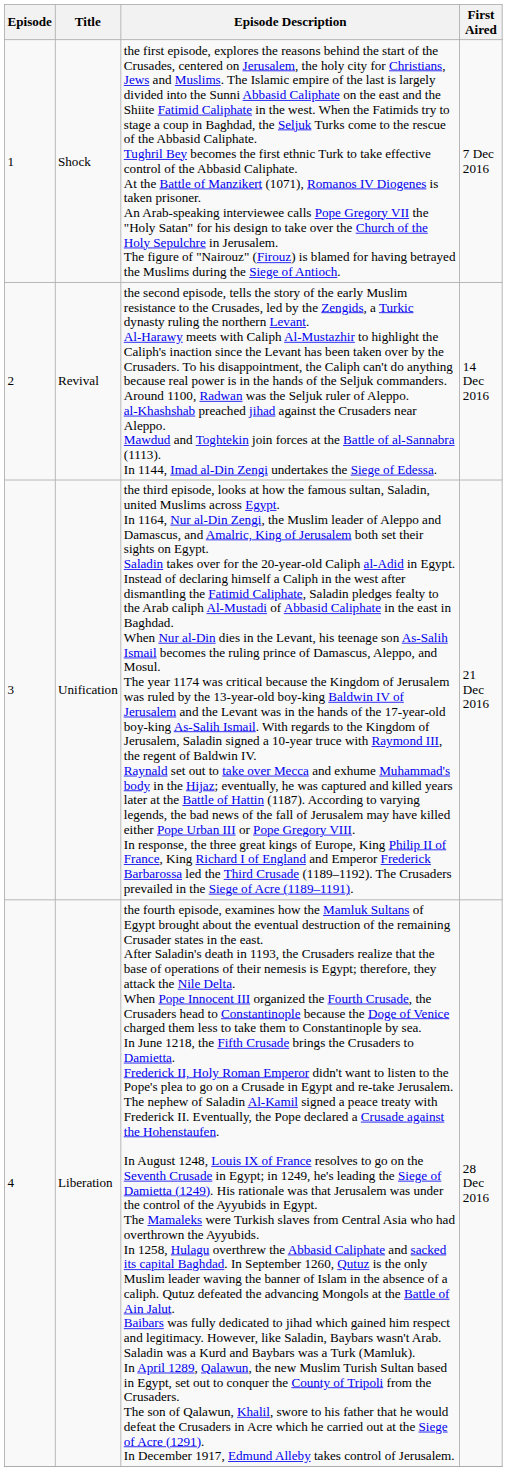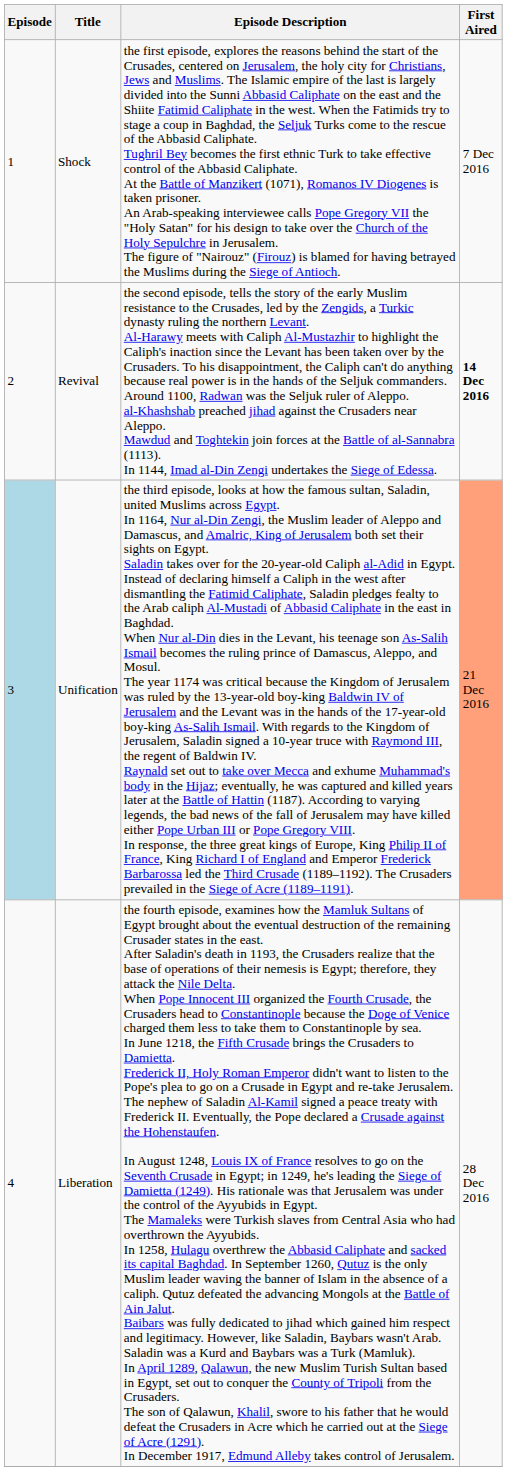(476, 381) normal -> (476, 381) bold
(11, 689) no background -> (11, 689) lightblue background
(476, 689) no background -> (476, 689) lightsalmon background
